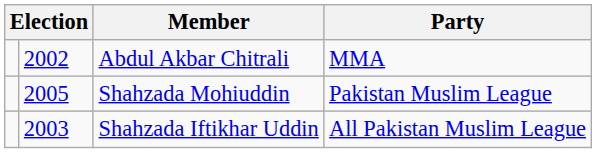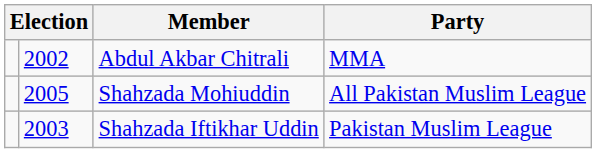(440, 93) Pakistan Muslim League -> (458, 93) All Pakistan Muslim League
(458, 128) All Pakistan Muslim League -> (440, 128) Pakistan Muslim League
